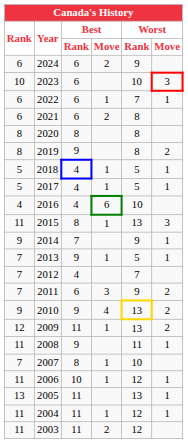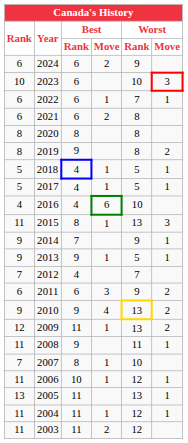(19, 257) 7 -> (19, 257) 9
(19, 292) 7 -> (19, 292) 6
